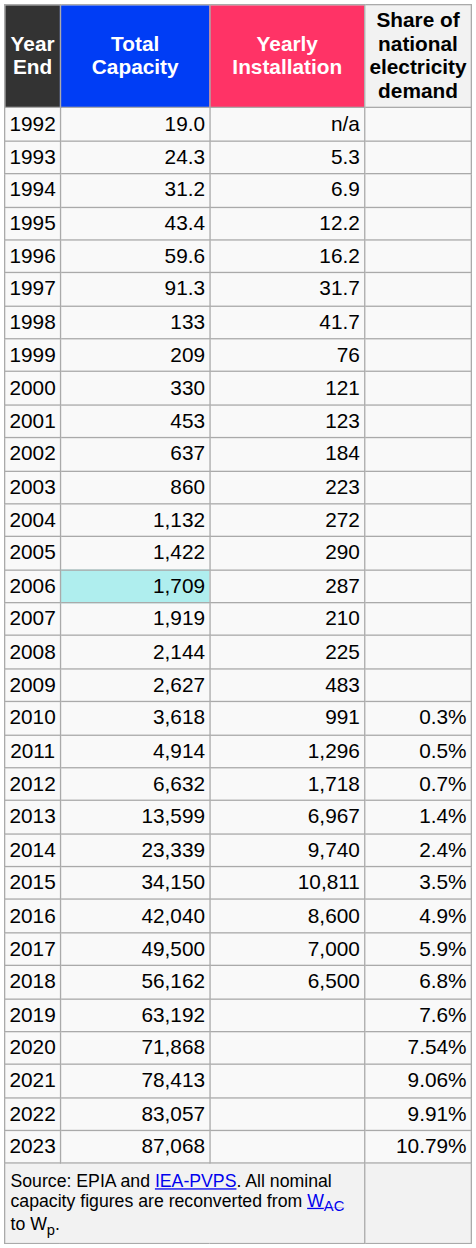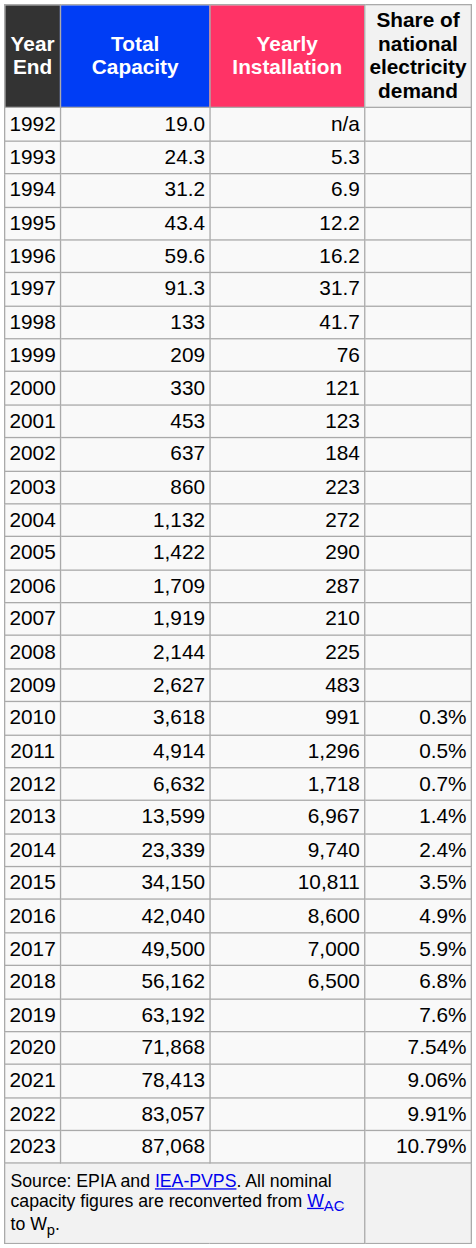(179, 586) paleturquoise background -> (179, 586) no background
